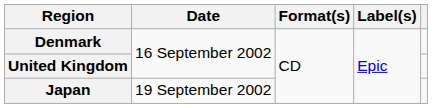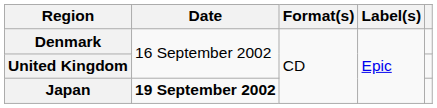(203, 90) normal -> (205, 90) bold
